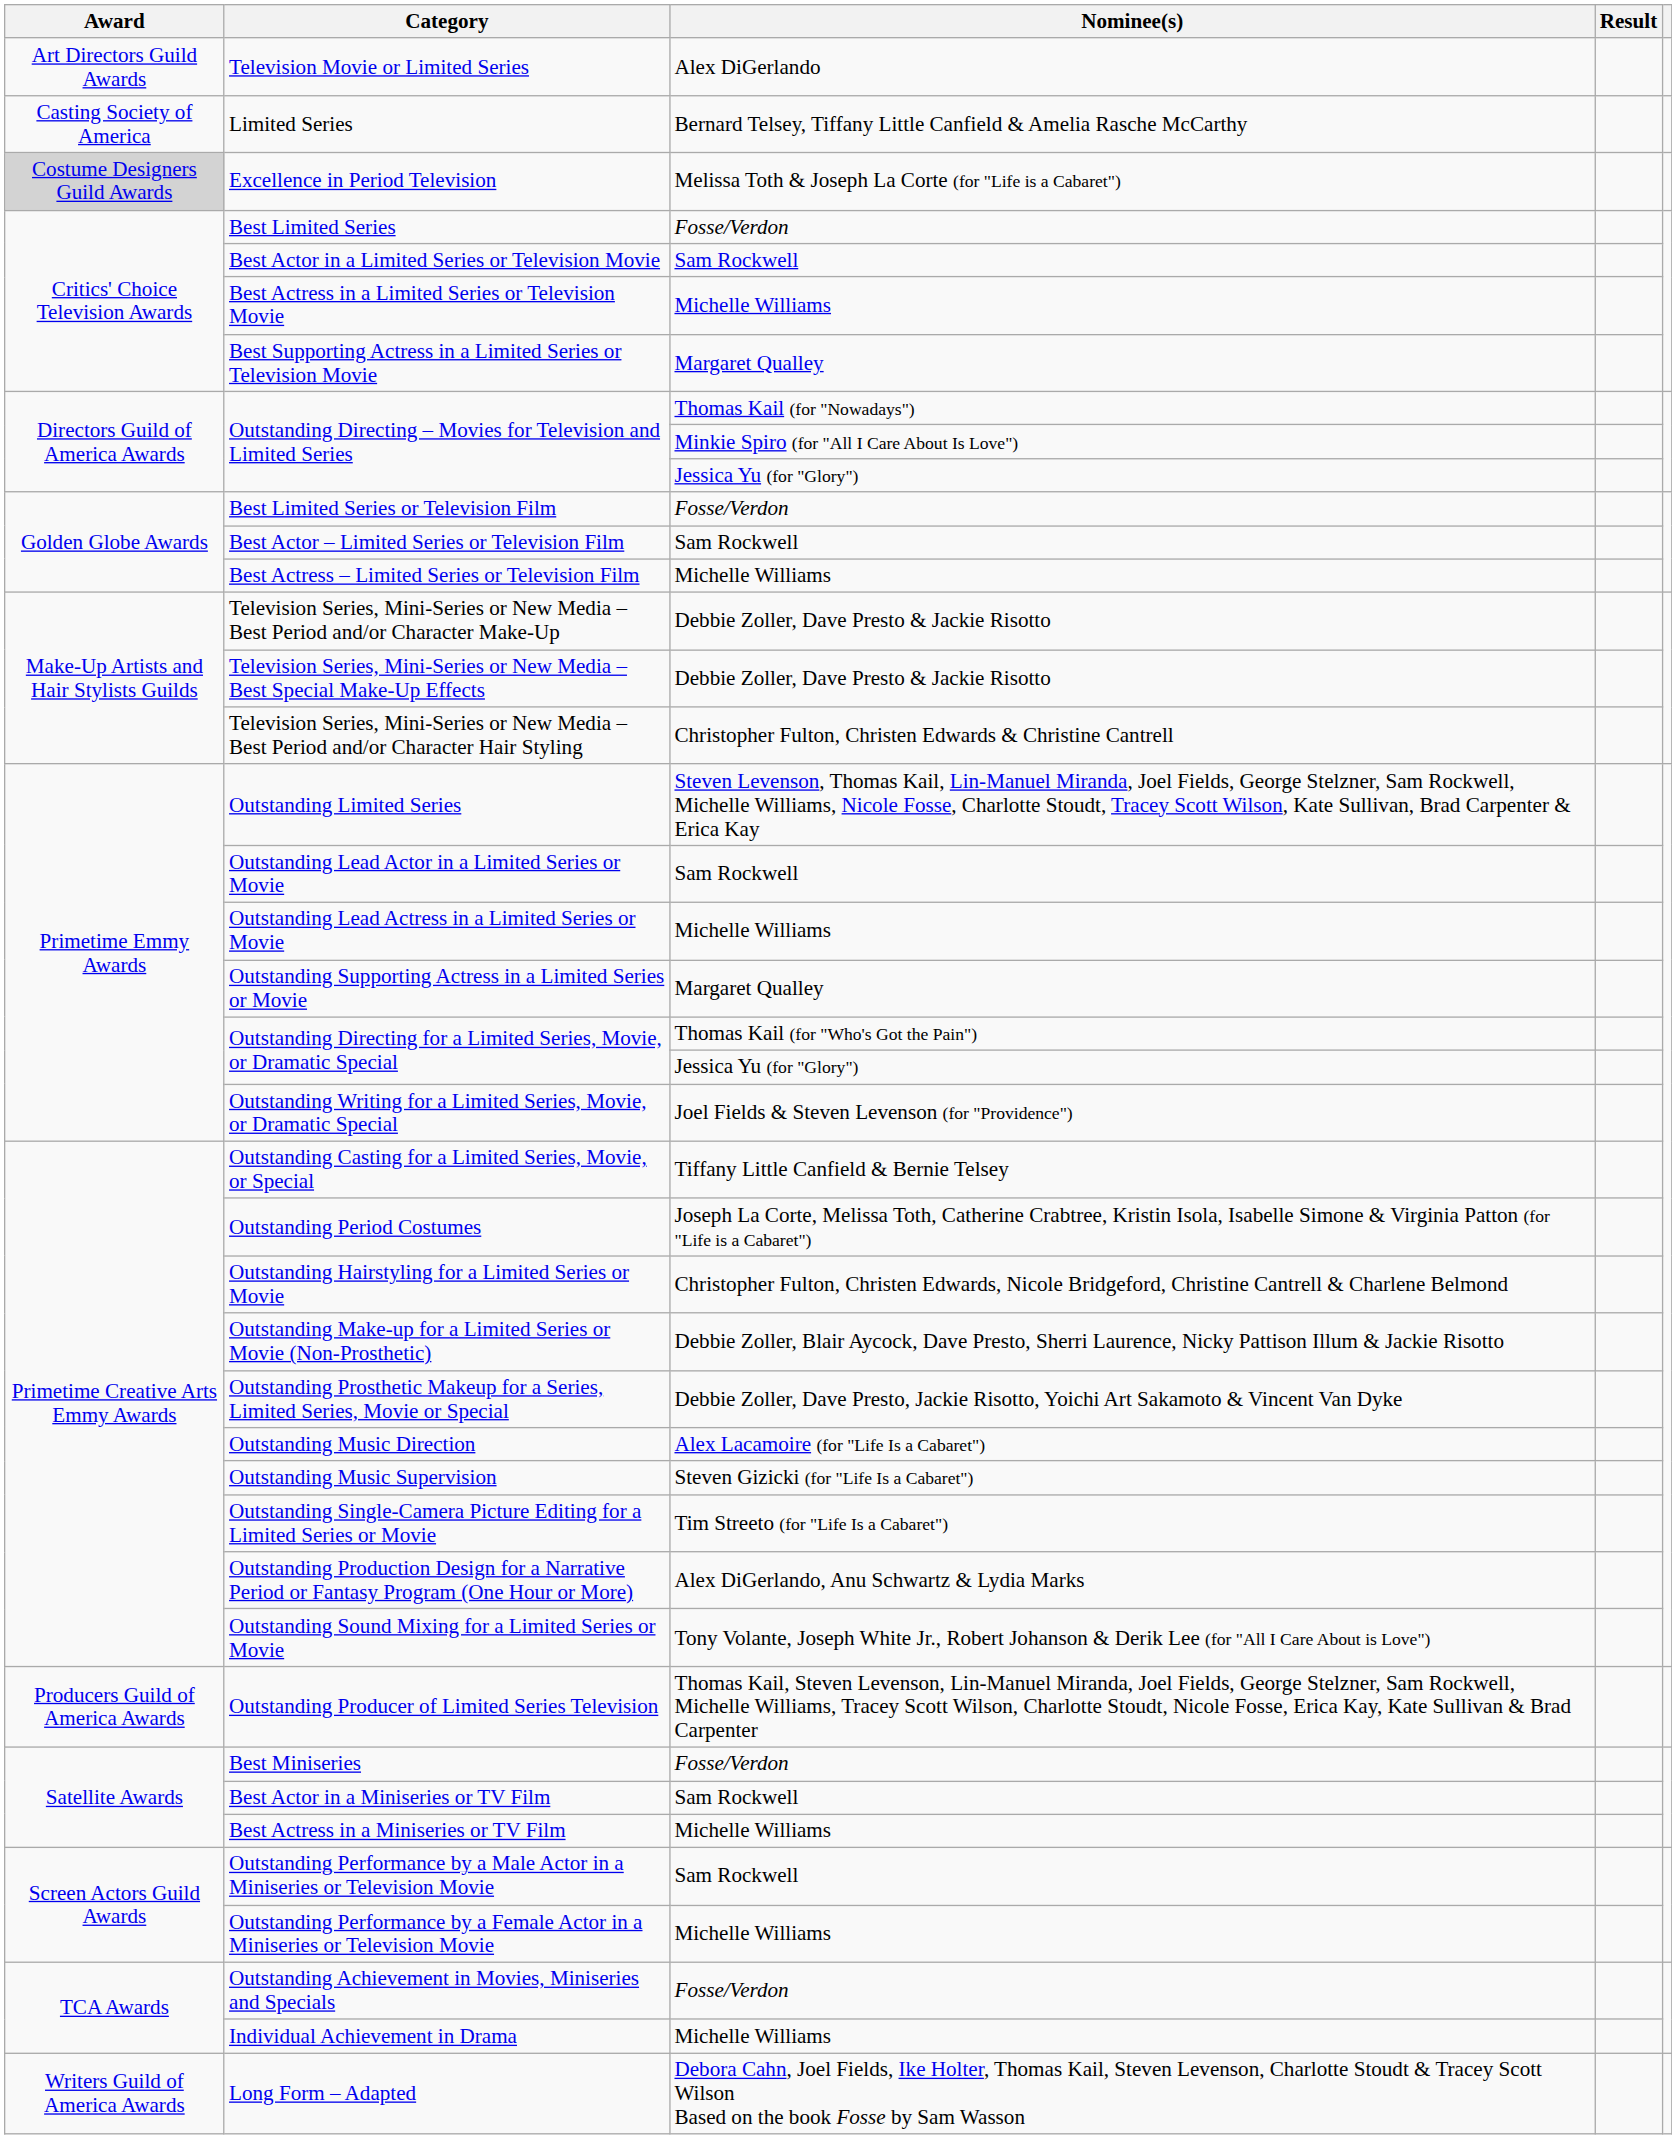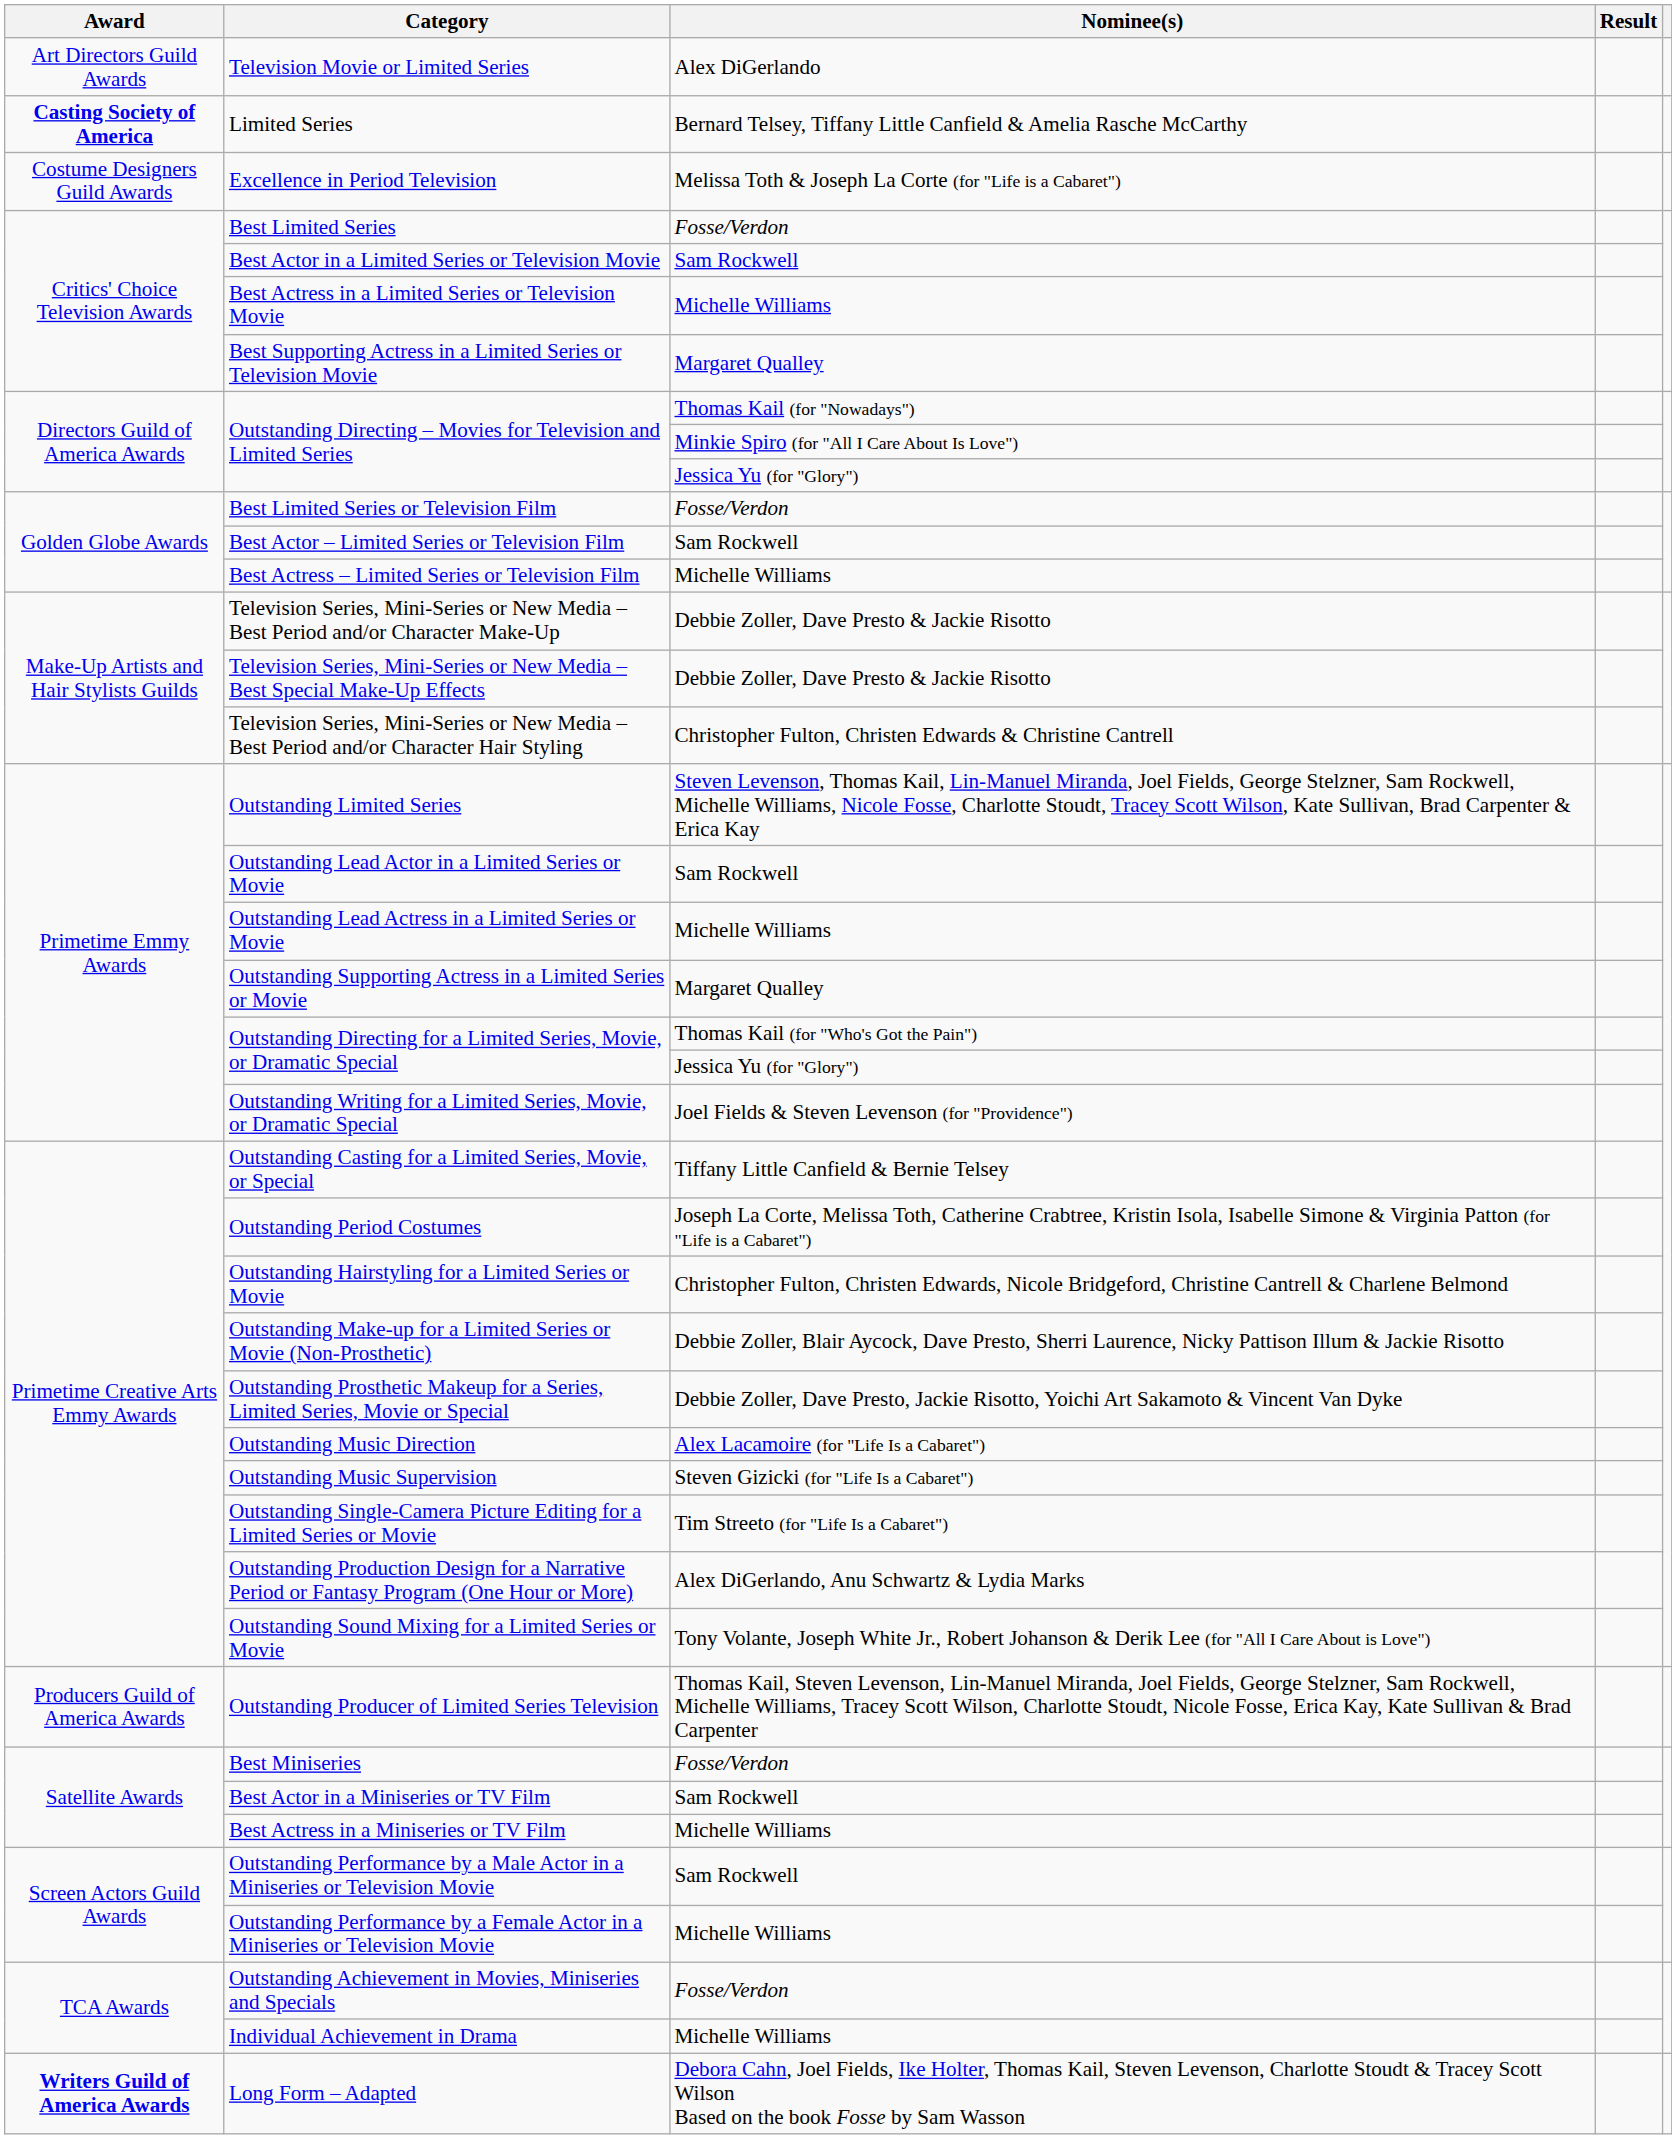(114, 123) normal -> (114, 123) bold
(114, 181) lightgrey background -> (114, 181) no background
(114, 2093) normal -> (114, 2093) bold
